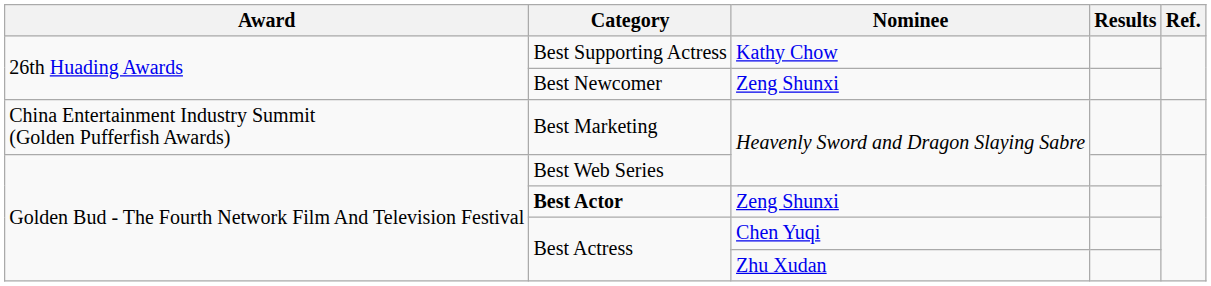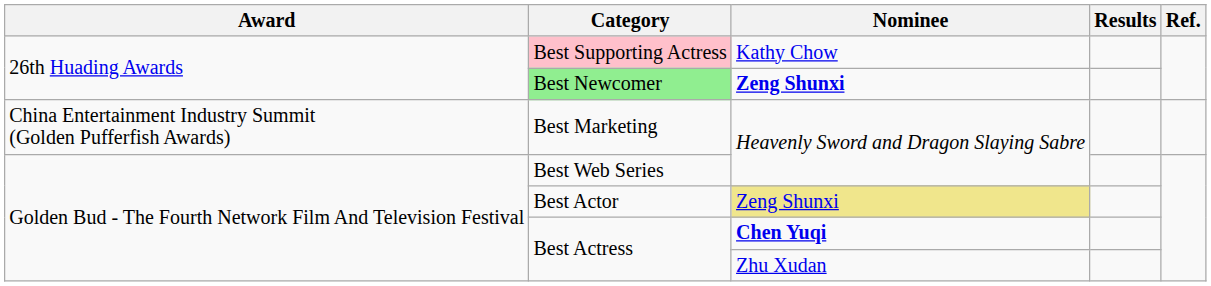(630, 52) no background -> (630, 52) pink background
(598, 83) no background -> (598, 83) lightgreen background
(787, 83) normal -> (790, 83) bold
(578, 201) bold -> (576, 201) normal
(787, 201) no background -> (787, 201) khaki background
(778, 233) normal -> (781, 233) bold
